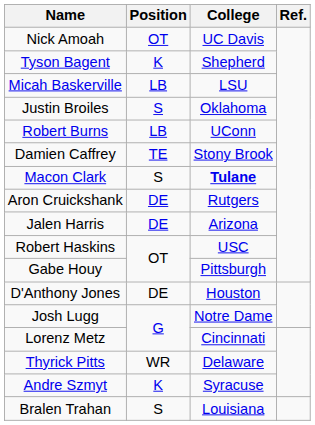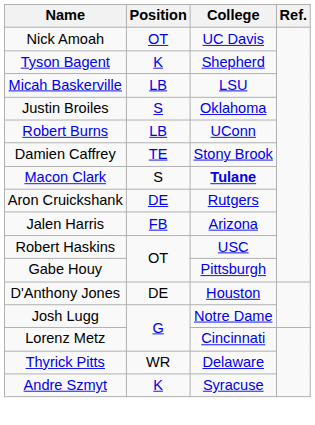(158, 223) DE -> (158, 223) FB
- row: (65, 408)
